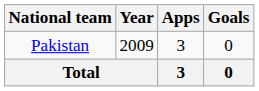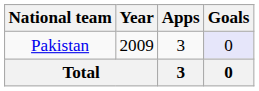(229, 45) no background -> (229, 45) lavender background
